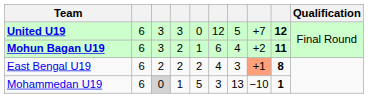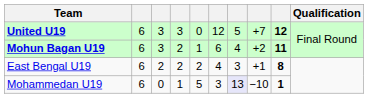(259, 66) lightsalmon background -> (259, 66) no background
(161, 84) lightgrey background -> (161, 84) no background
(237, 84) no background -> (237, 84) lavender background
